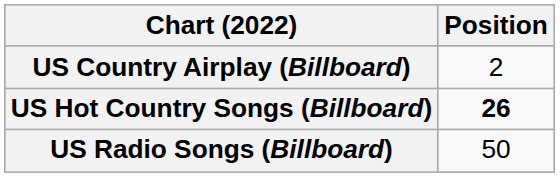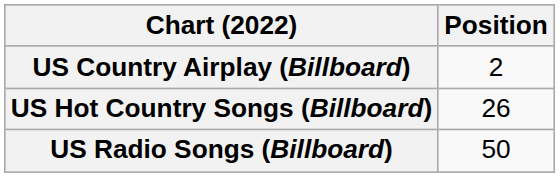(496, 108) bold -> (496, 108) normal
